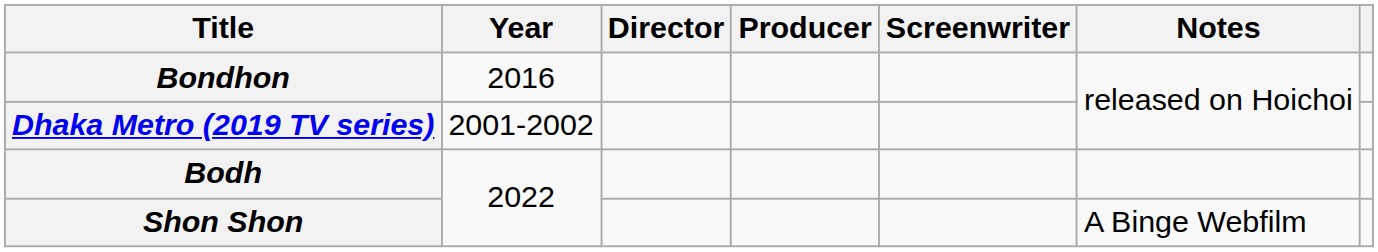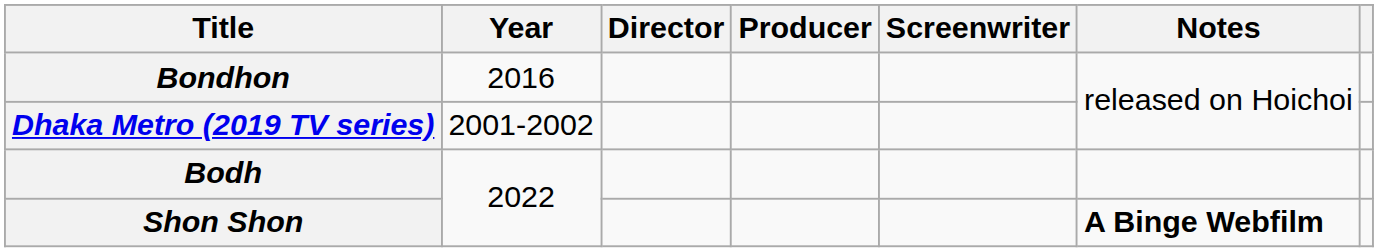(1195, 221) normal -> (1204, 221) bold
